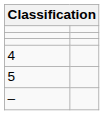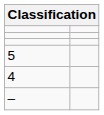(11, 55) 4 -> (11, 55) 5
(11, 77) 5 -> (11, 77) 4
